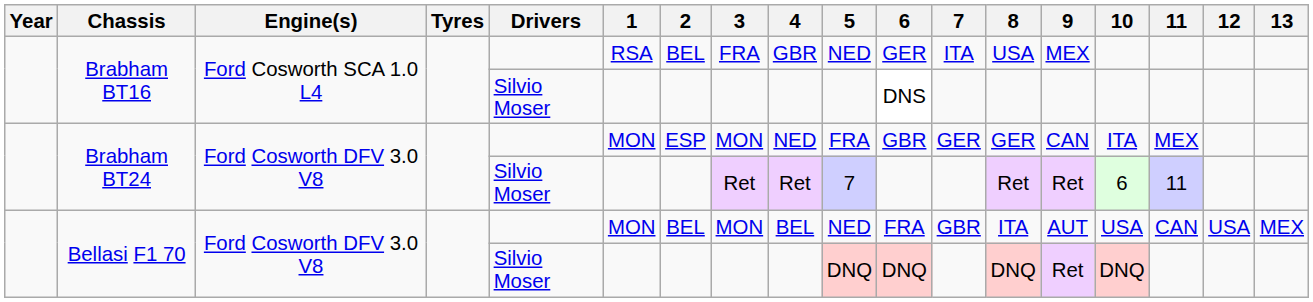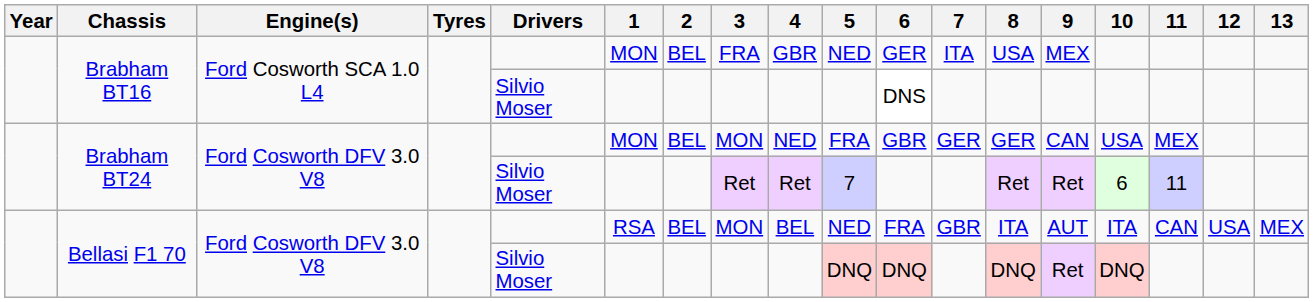(632, 53) RSA -> (634, 53) MON
(686, 139) ESP -> (687, 139) BEL
(1122, 139) ITA -> (1122, 139) USA
(632, 226) MON -> (634, 226) RSA
(1122, 226) USA -> (1122, 226) ITA
